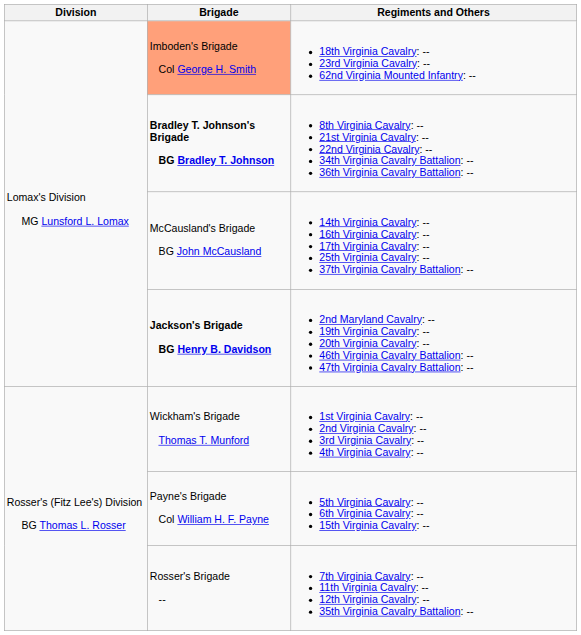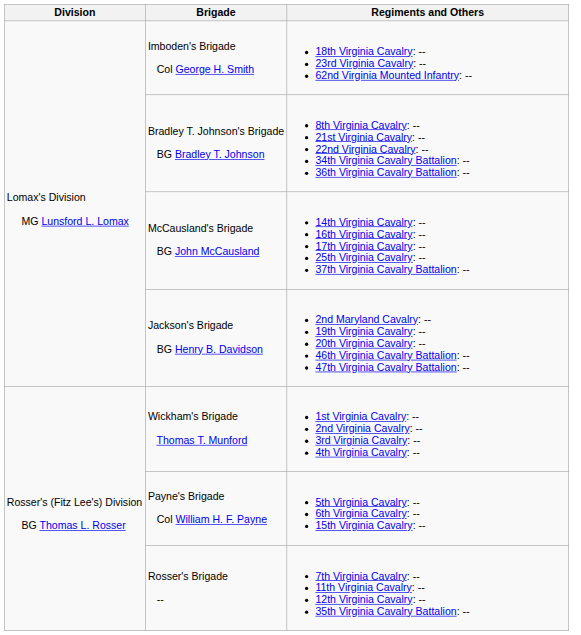(203, 58) lightsalmon background -> (201, 58) no background
(212, 143) bold -> (216, 143) normal
(211, 337) bold -> (205, 337) normal
